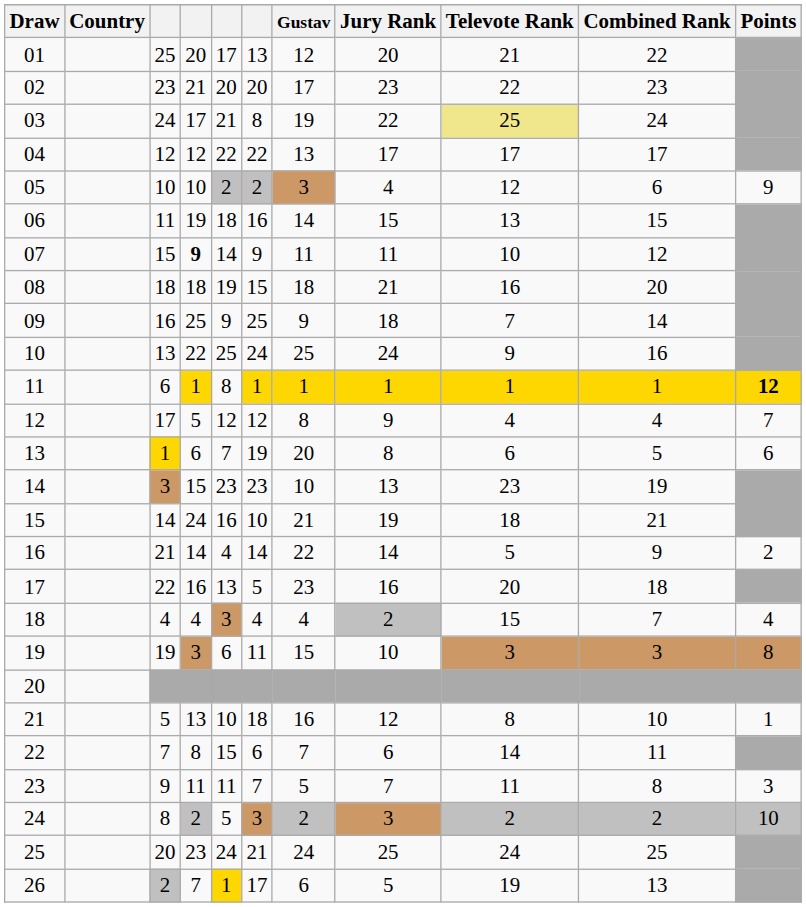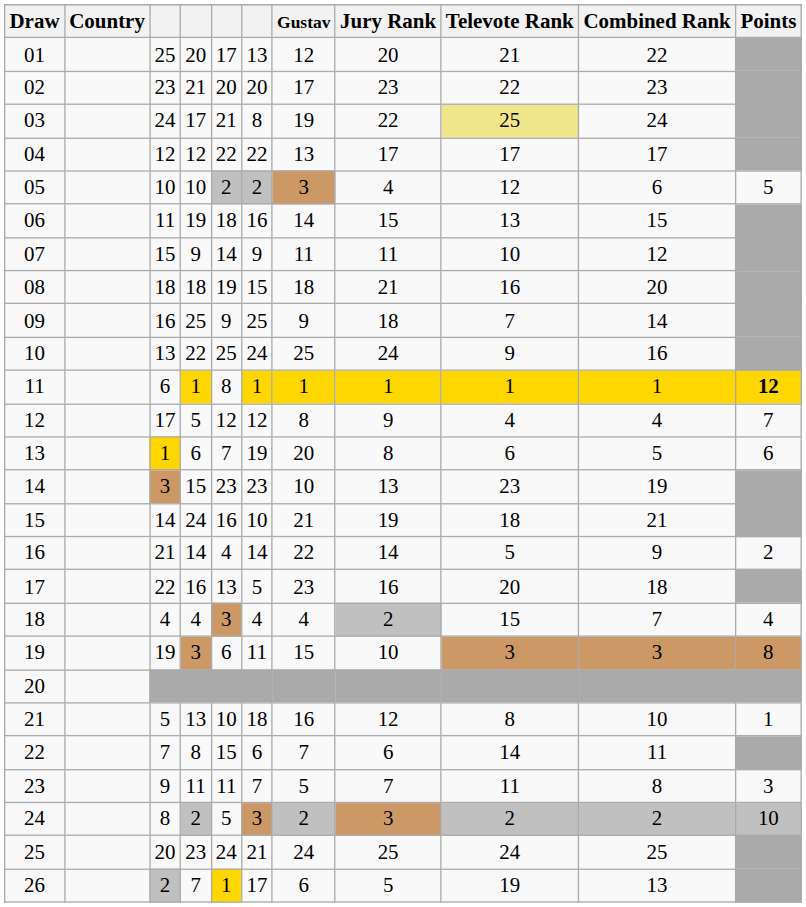(768, 187) 9 -> (768, 187) 5
(196, 253) bold -> (196, 253) normal
